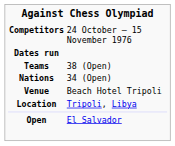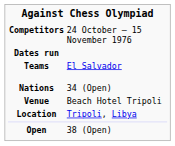(89, 66) 38 (Open) -> (94, 66) El Salvador
(94, 120) El Salvador -> (89, 130) 38 (Open)
